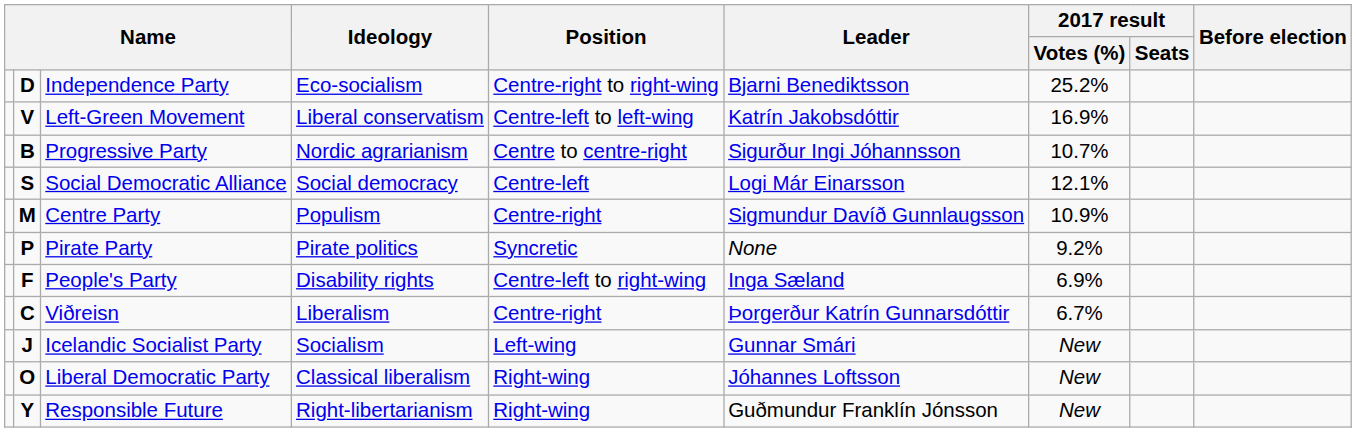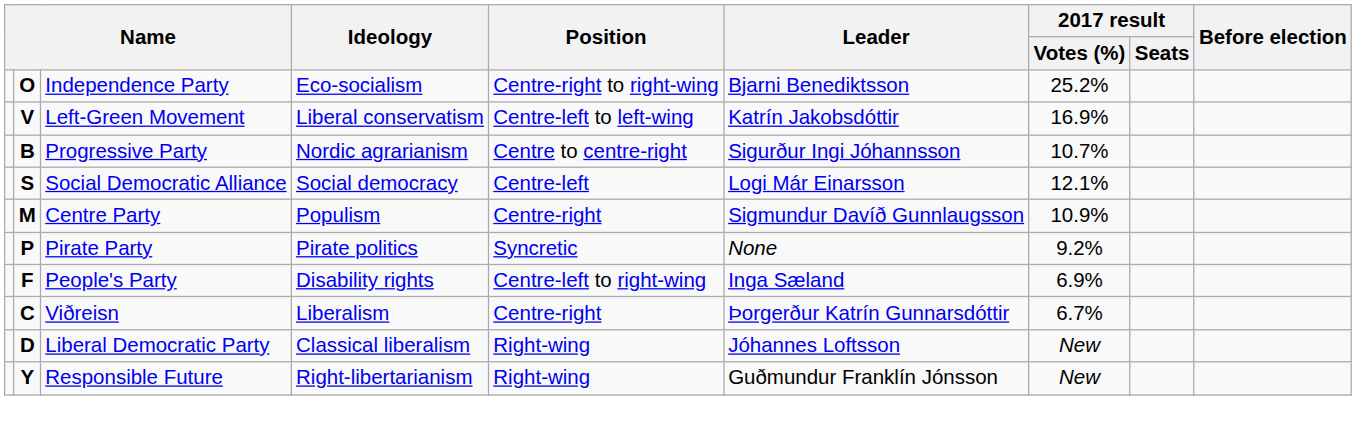(27, 85) D -> (27, 85) O
- row: (153, 345)
(27, 378) O -> (27, 345) D
